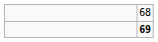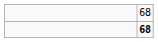(145, 29) 69 -> (145, 29) 68
